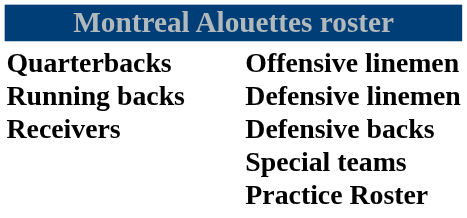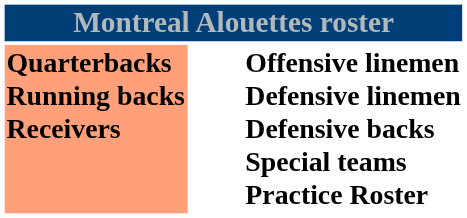(96, 95) no background -> (96, 95) lightsalmon background
